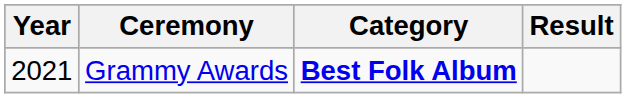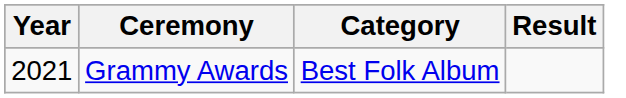(409, 69) bold -> (400, 69) normal
